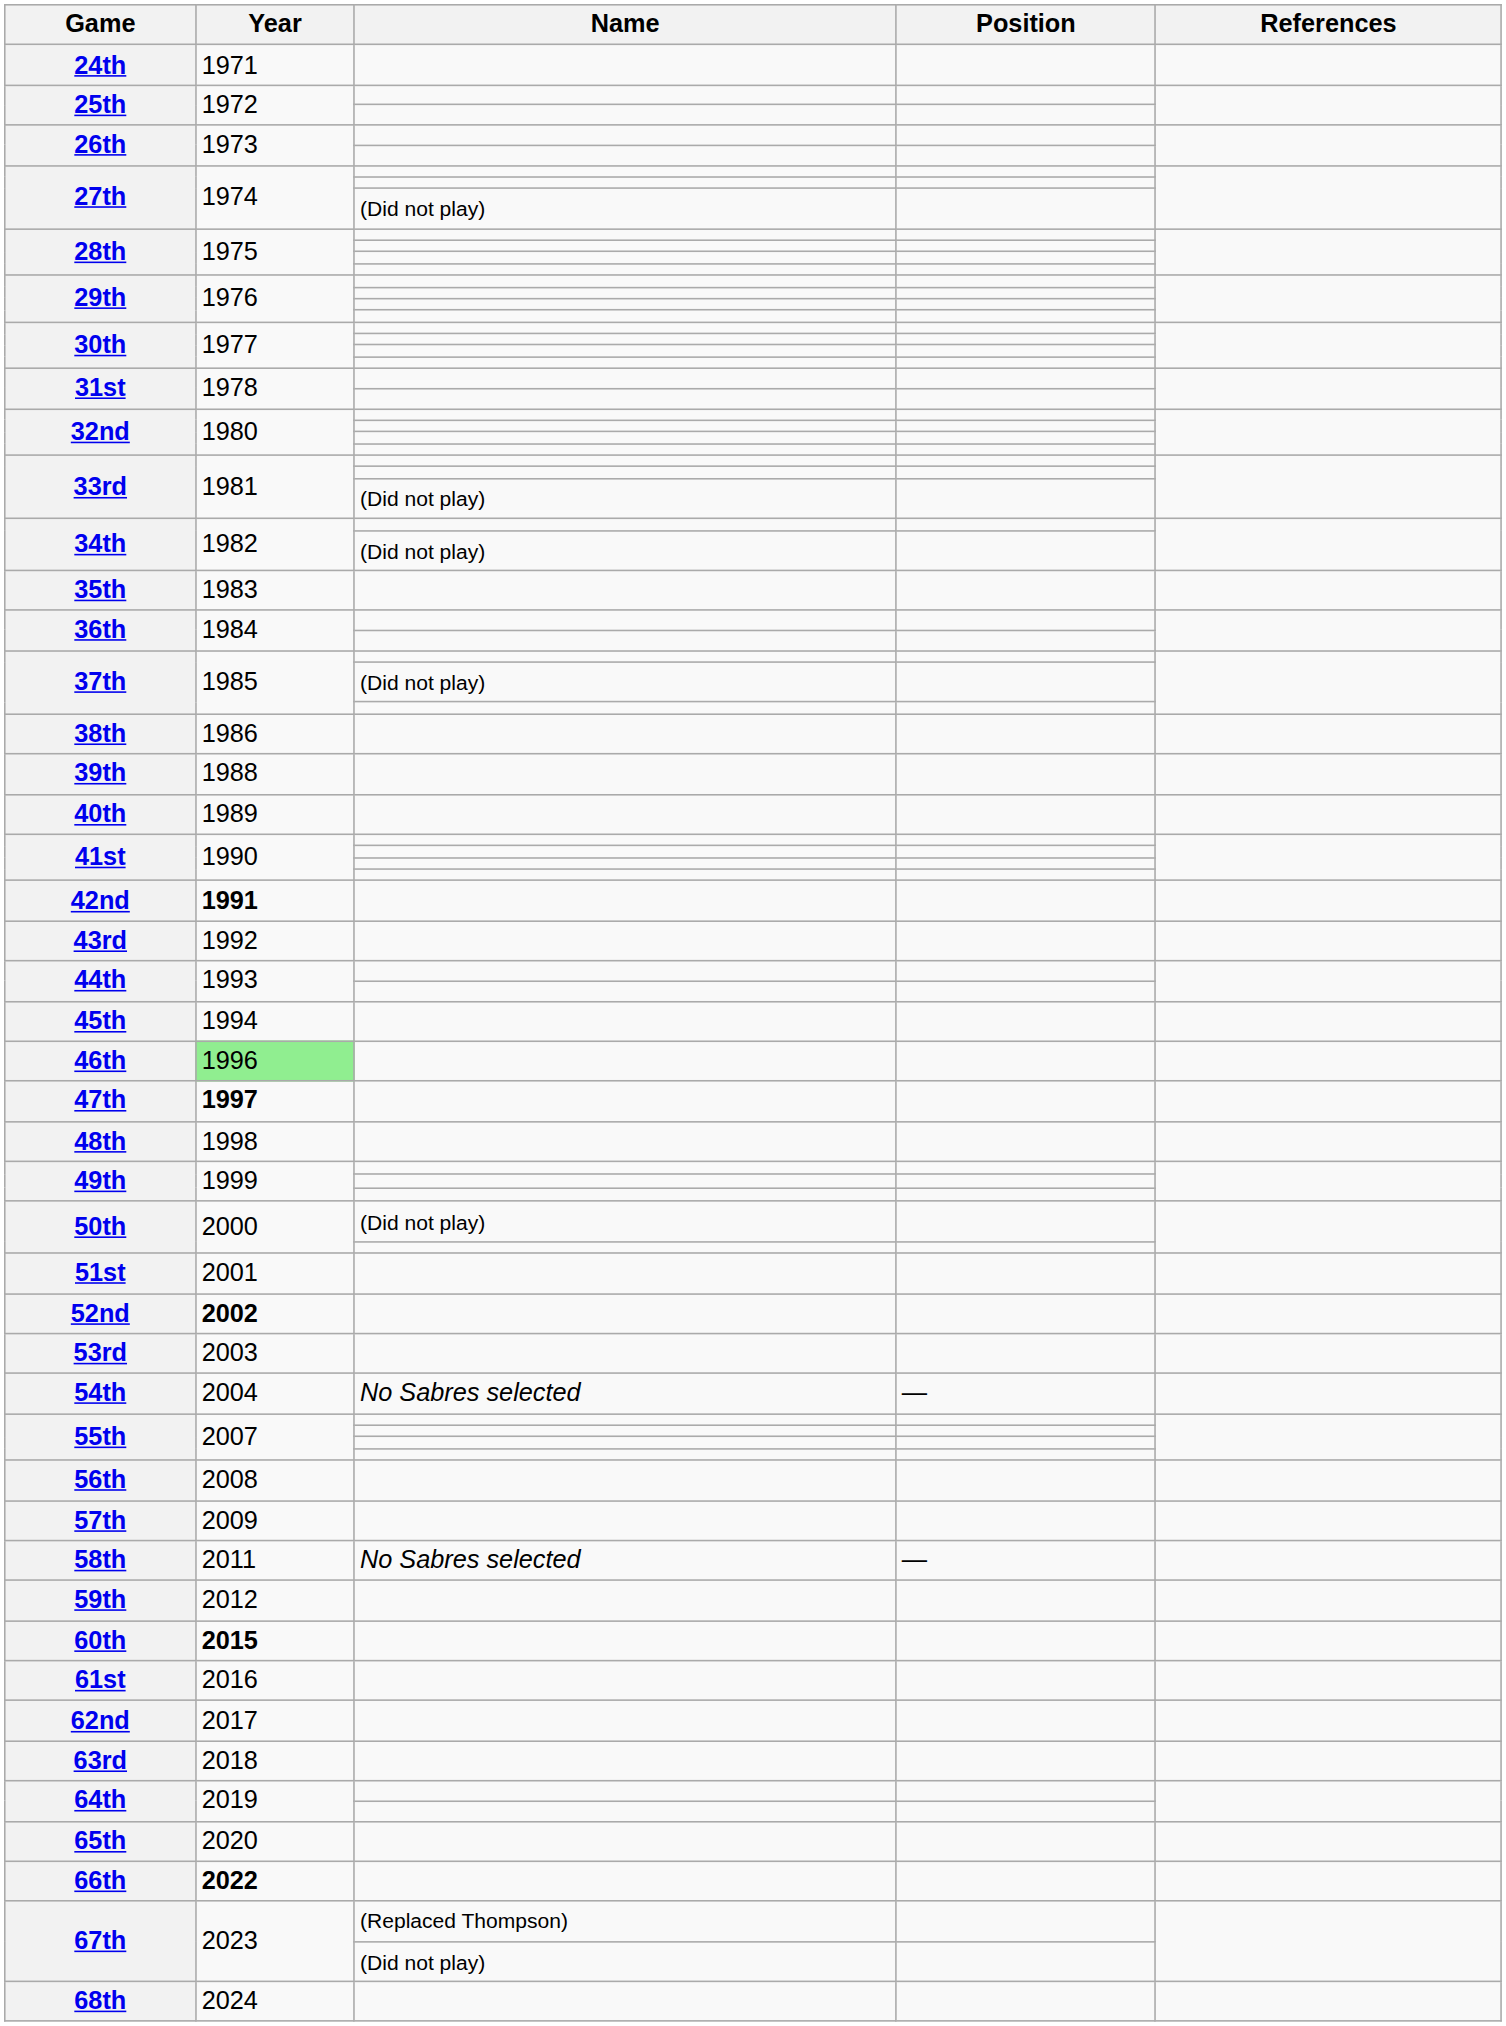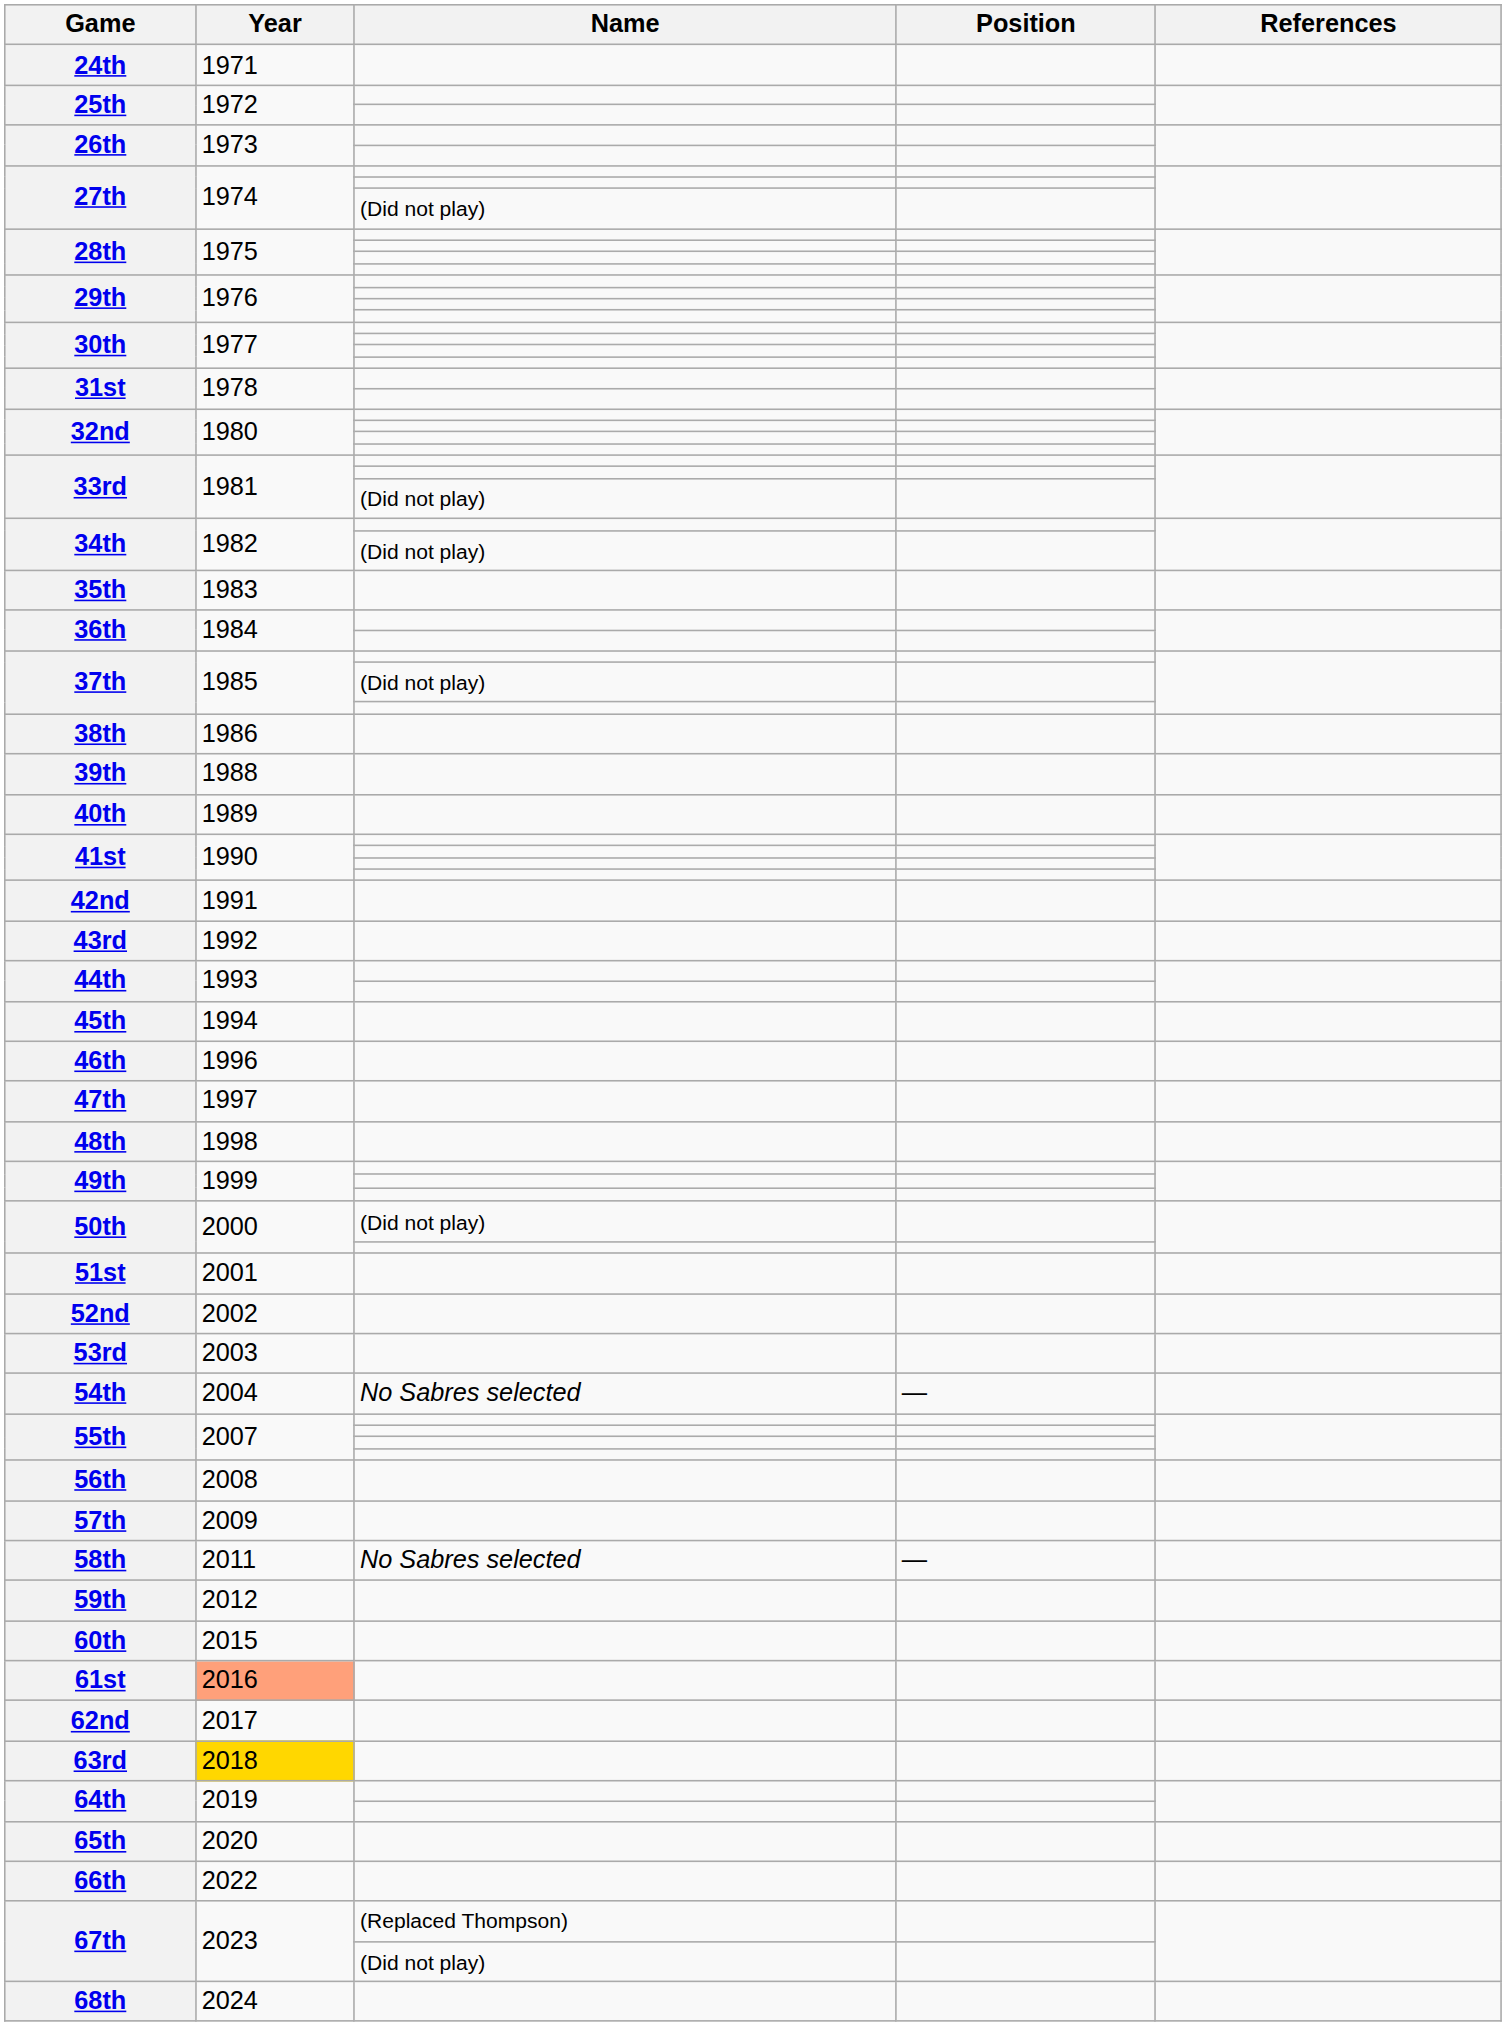(230, 900) bold -> (230, 900) normal
(230, 1060) lightgreen background -> (230, 1060) no background
(230, 1100) bold -> (230, 1100) normal
(230, 1313) bold -> (230, 1313) normal
(230, 1640) bold -> (230, 1640) normal
(230, 1680) no background -> (230, 1680) lightsalmon background
(230, 1760) no background -> (230, 1760) gold background
(230, 1880) bold -> (230, 1880) normal
